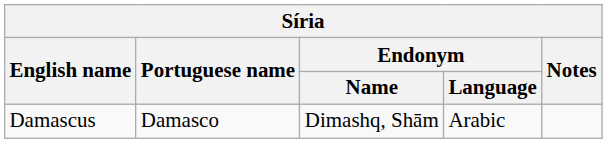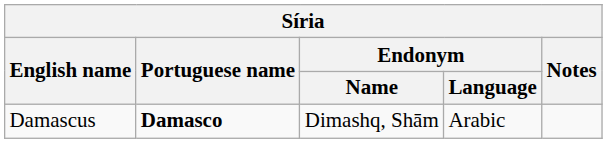(180, 120) normal -> (182, 120) bold
